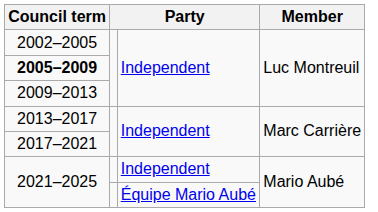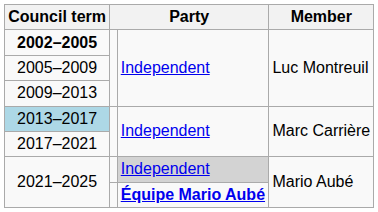(57, 42) normal -> (57, 42) bold
(57, 67) bold -> (57, 67) normal
(57, 118) no background -> (57, 118) lightblue background
(165, 169) no background -> (165, 169) lightgrey background
(188, 194) normal -> (193, 194) bold
